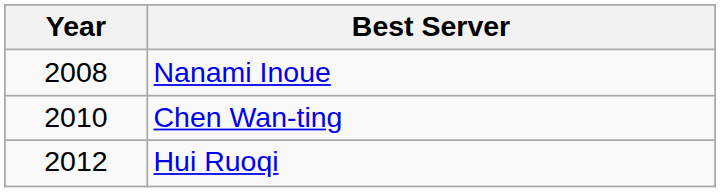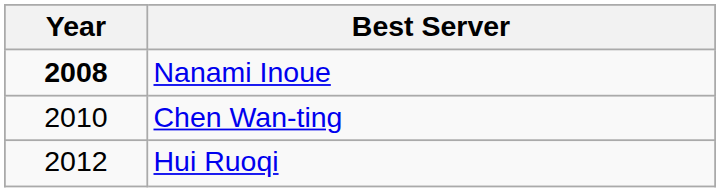(76, 72) normal -> (76, 72) bold
